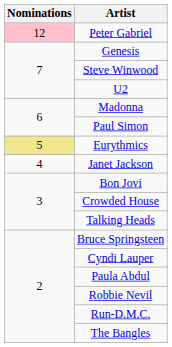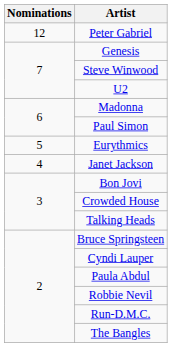(39, 32) pink background -> (39, 32) no background
(39, 145) khaki background -> (39, 145) no background
